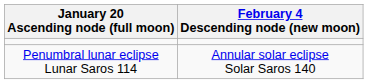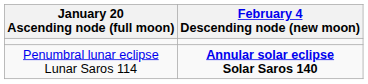(270, 61) normal -> (270, 61) bold
